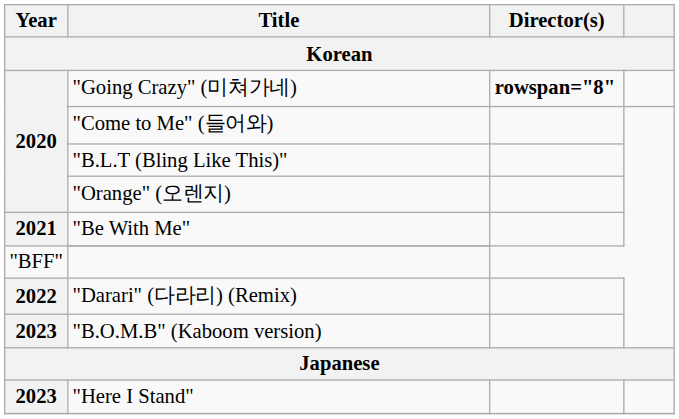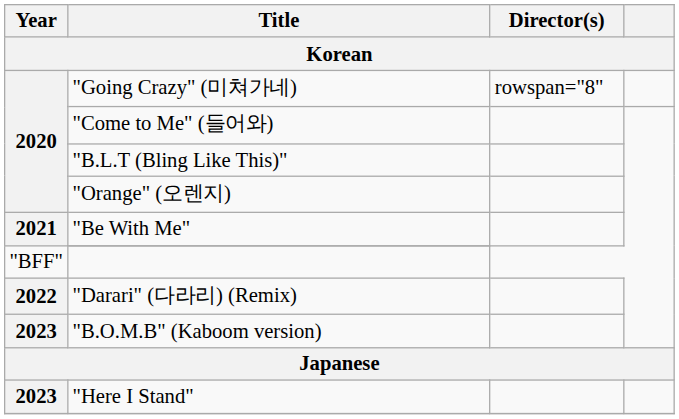(555, 88) bold -> (549, 88) normal
